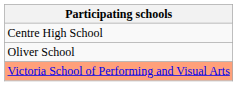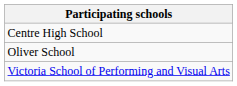(119, 71) lightsalmon background -> (119, 71) no background
